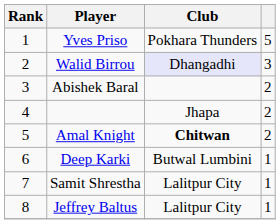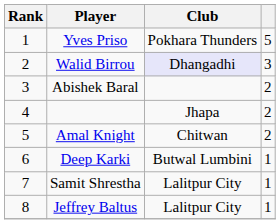(202, 135) bold -> (202, 135) normal
